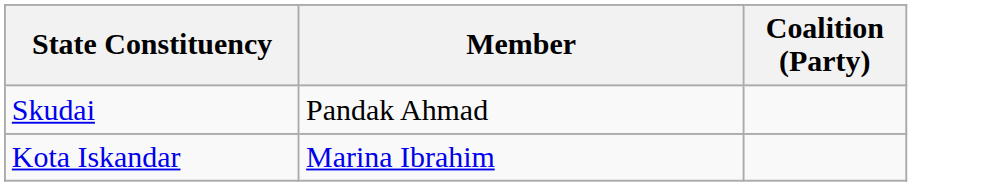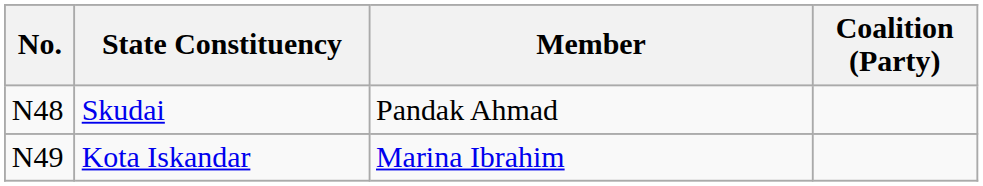+ column: (40, 45)
